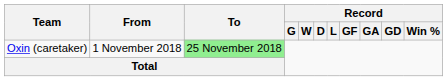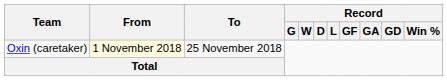(137, 48) no background -> (137, 48) lightyellow background
(234, 48) lightgreen background -> (234, 48) no background
